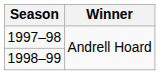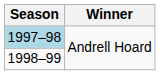(34, 37) no background -> (34, 37) lightblue background
